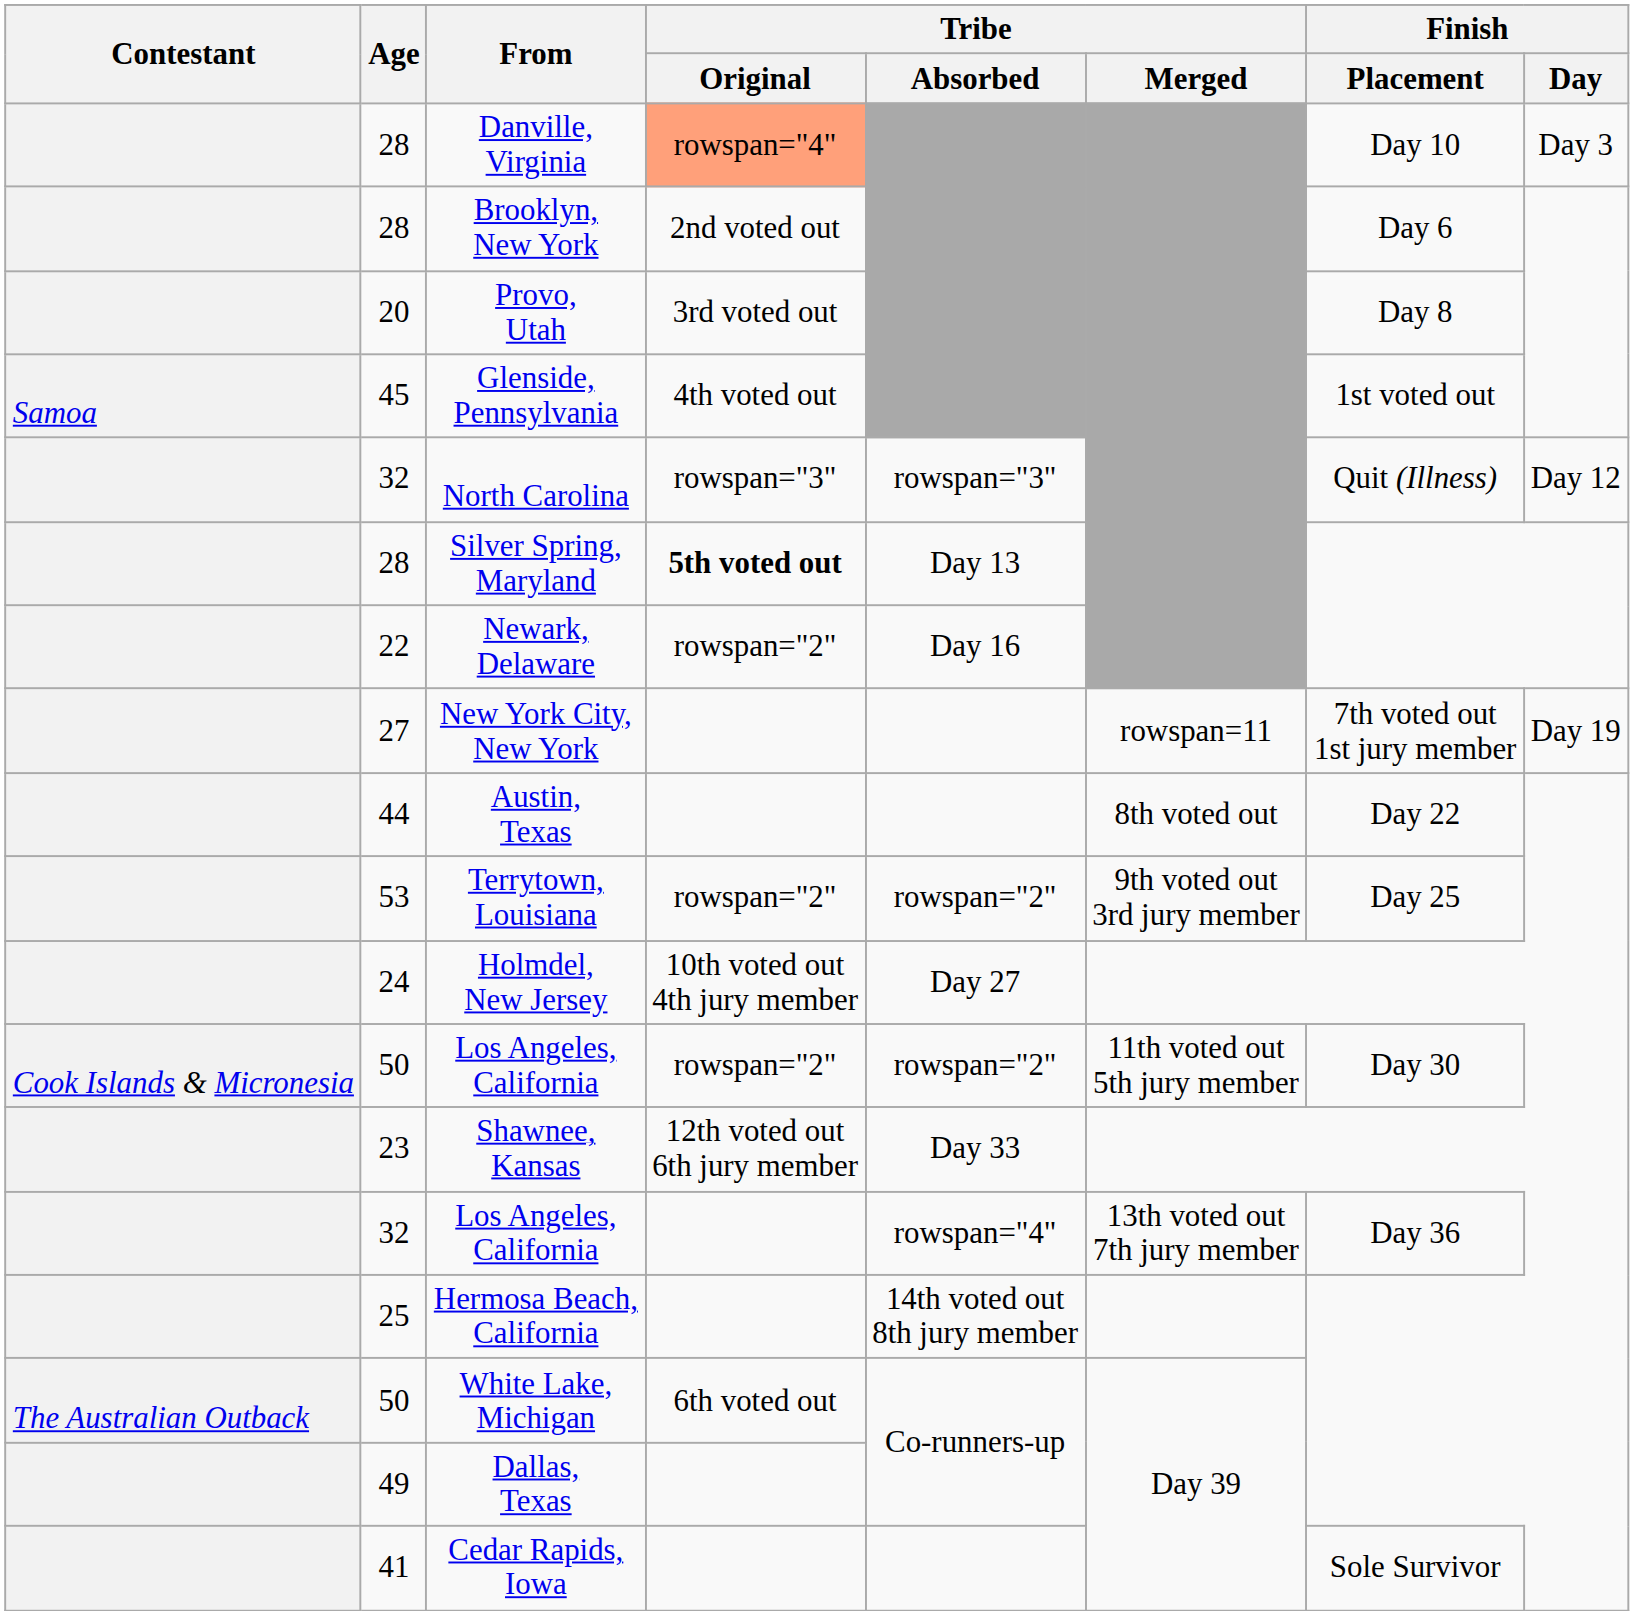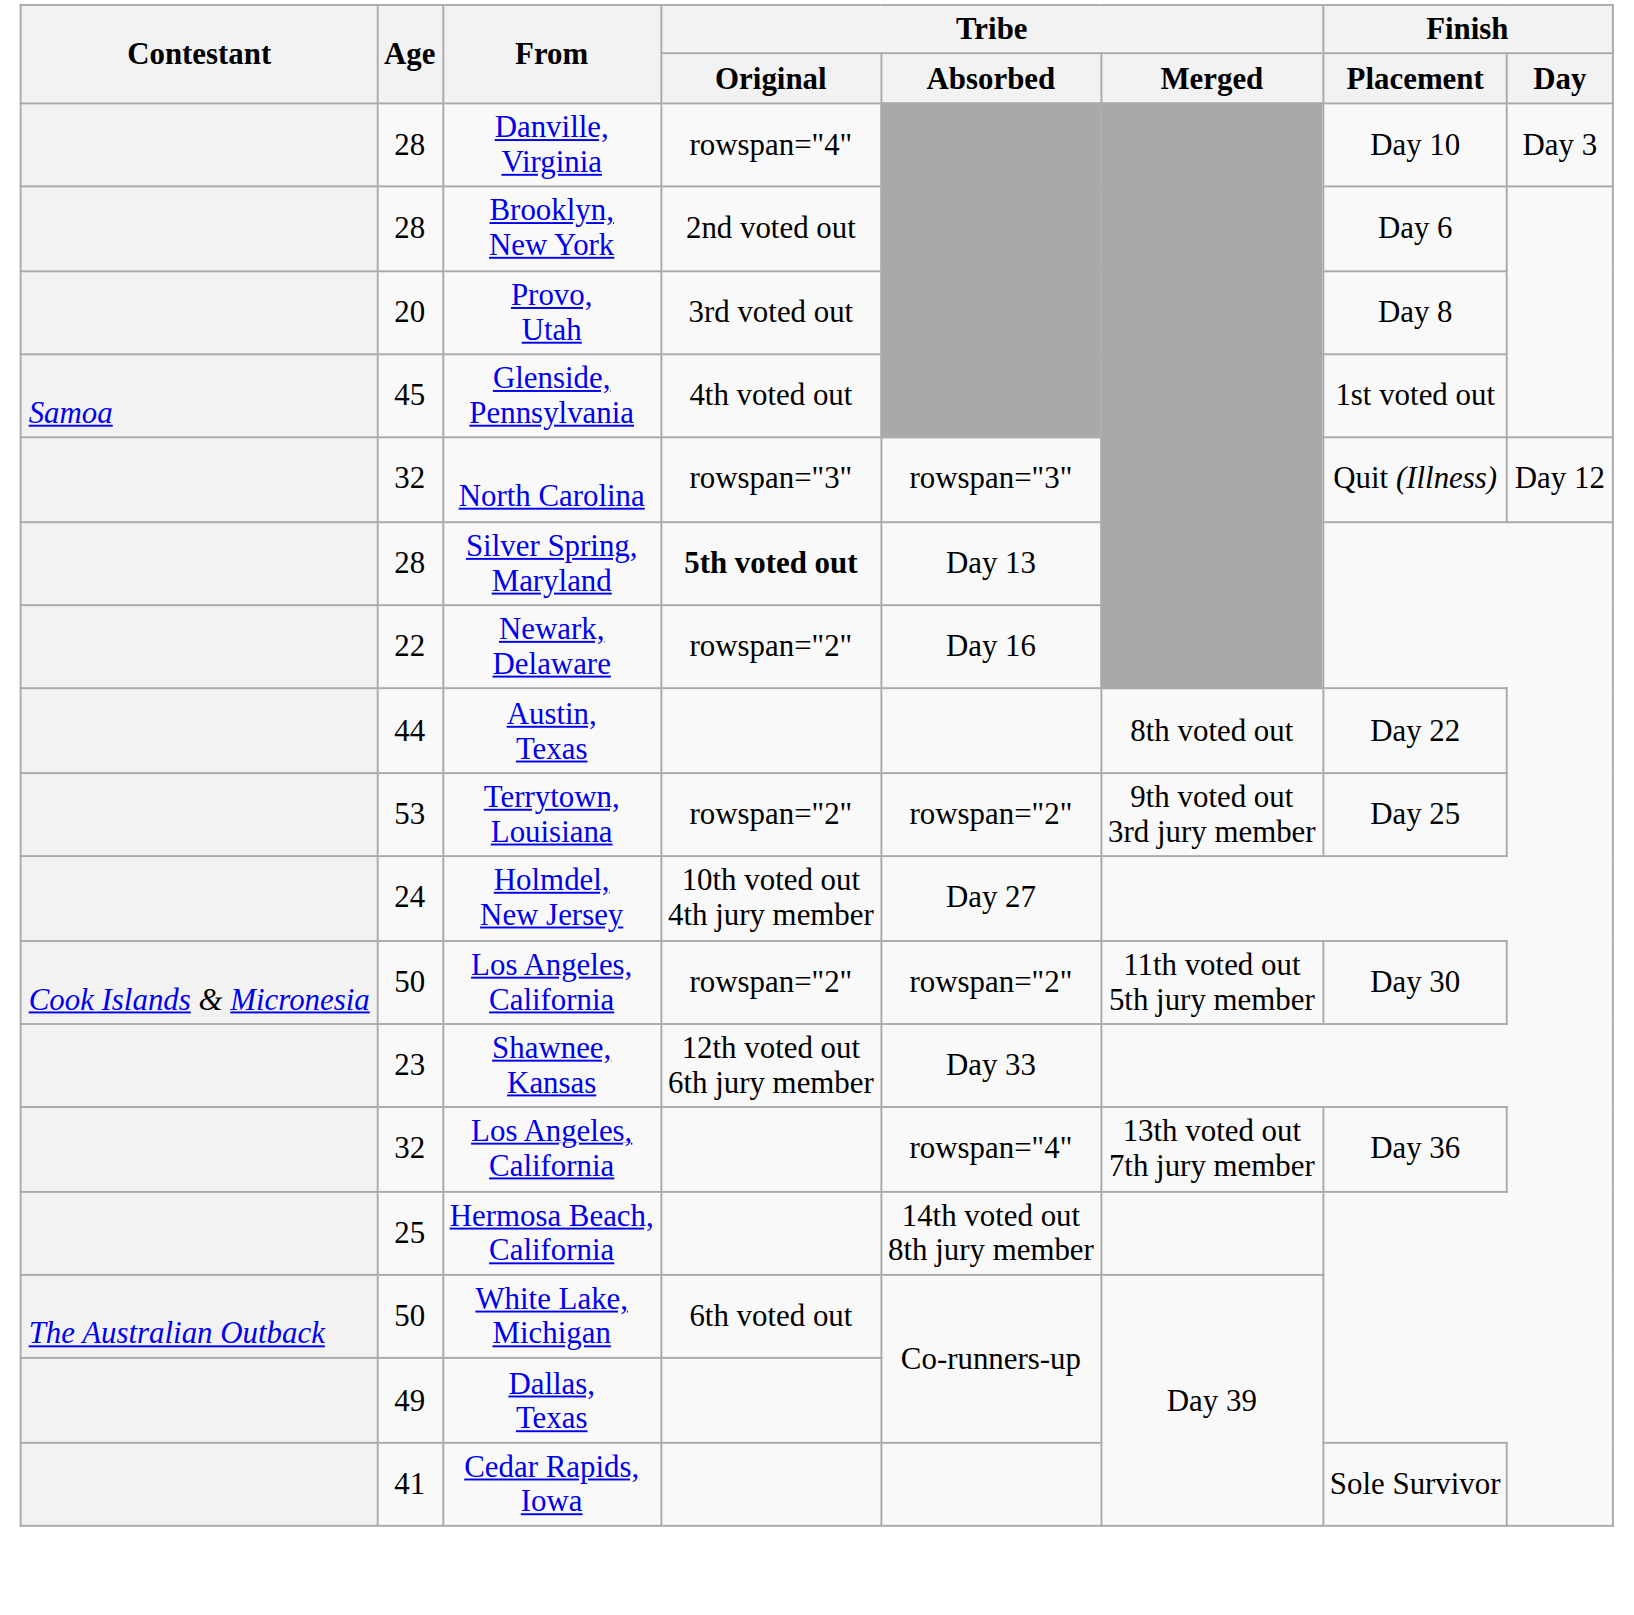(755, 144) lightsalmon background -> (771, 144) no background
- row: (394, 730)
